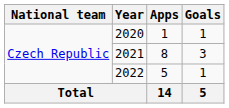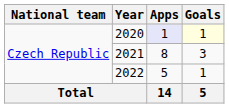(164, 34) no background -> (164, 34) lavender background
(203, 34) no background -> (203, 34) lightyellow background
